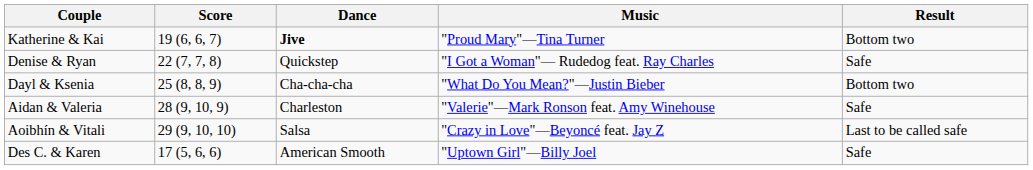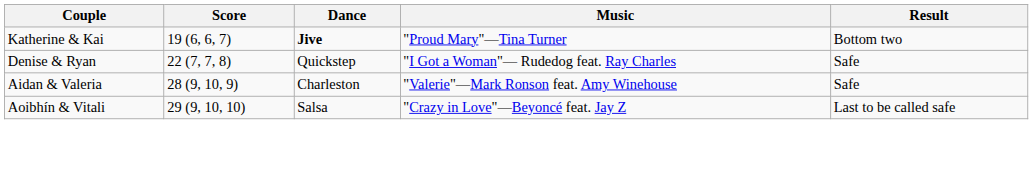- row: (51, 84)
- row: (54, 152)
